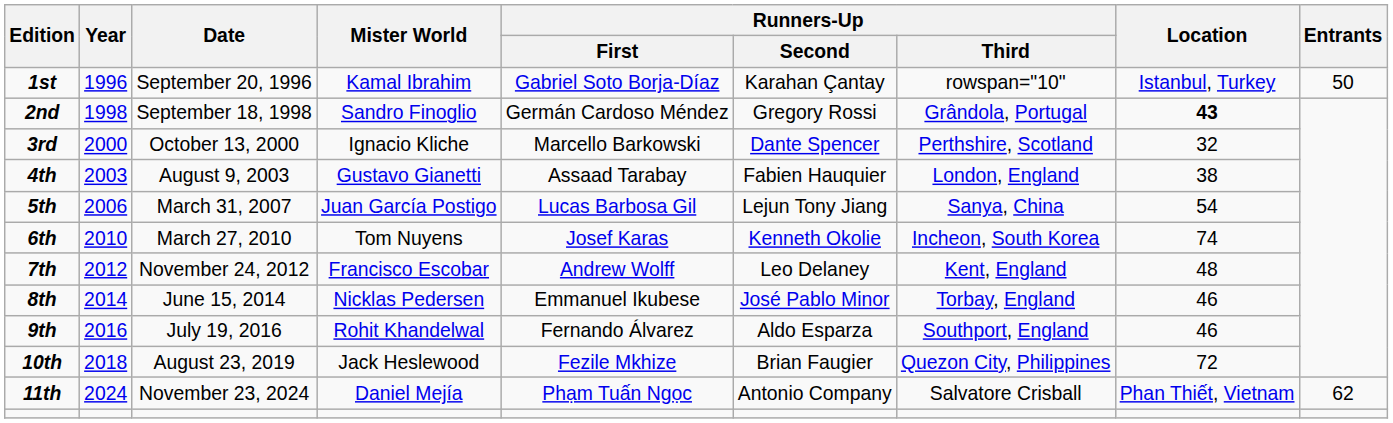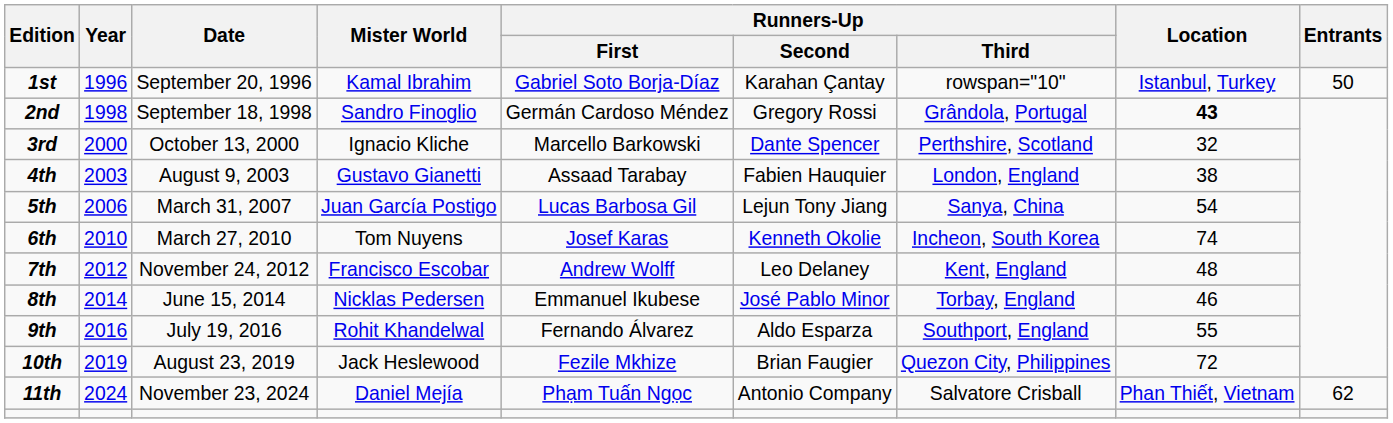(1207, 331) 46 -> (1207, 331) 55
(106, 362) 2018 -> (106, 362) 2019
